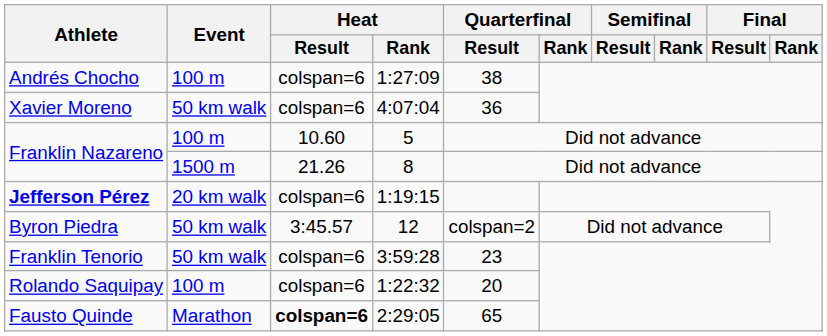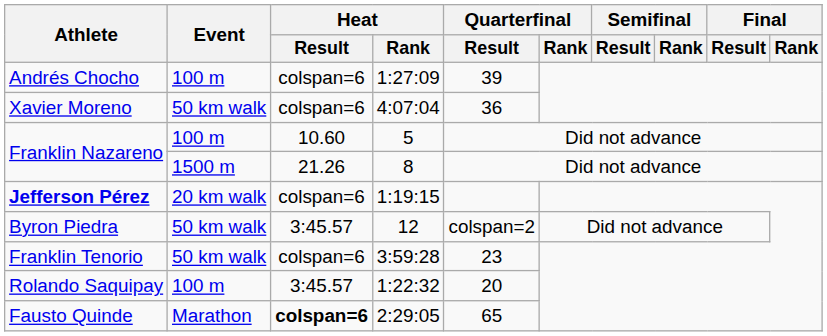(492, 78) 38 -> (492, 78) 39
(322, 286) colspan=6 -> (322, 286) 3:45.57
